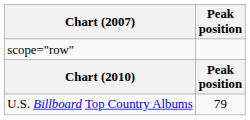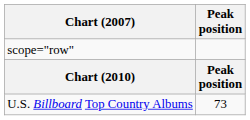(220, 104) 79 -> (220, 104) 73
